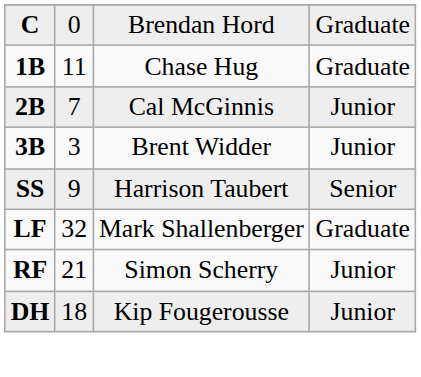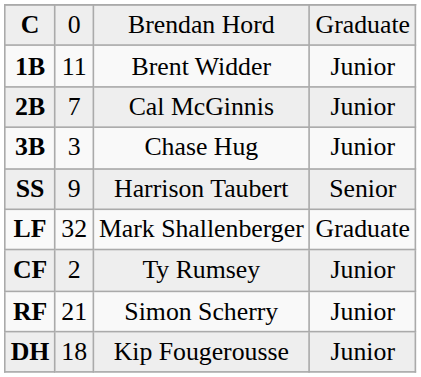(201, 65) Chase Hug -> (201, 65) Brent Widder
(363, 65) Graduate -> (363, 65) Junior
(201, 147) Brent Widder -> (201, 147) Chase Hug
+ row: (30, 270)
